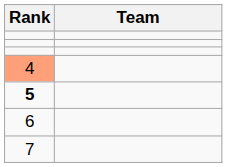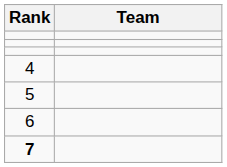(30, 68) lightsalmon background -> (30, 68) no background
(30, 95) bold -> (30, 95) normal
(30, 148) normal -> (30, 148) bold
